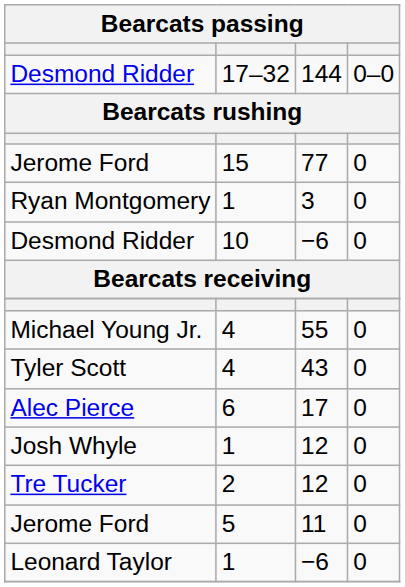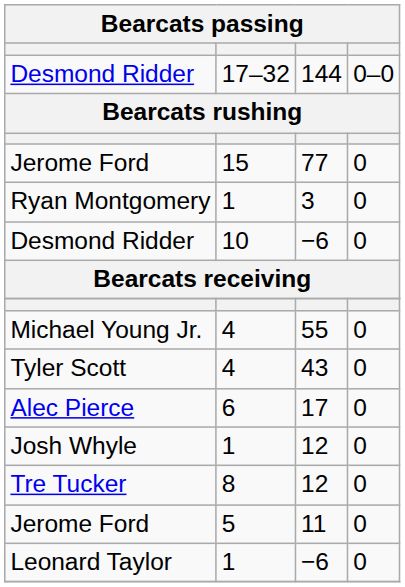(229, 484) 2 -> (229, 484) 8
